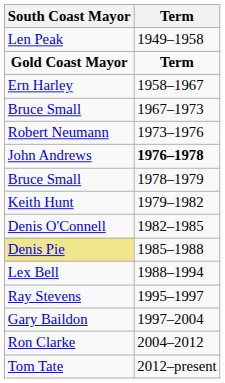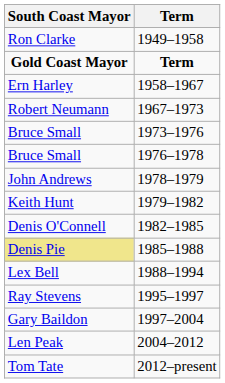(35, 39) Len Peak -> (42, 39) Ron Clarke
(44, 109) Bruce Small -> (58, 109) Robert Neumann
(58, 132) Robert Neumann -> (44, 132) Bruce Small
(50, 156) John Andrews -> (44, 156) Bruce Small
(170, 156) bold -> (170, 156) normal
(44, 179) Bruce Small -> (50, 179) John Andrews
(42, 343) Ron Clarke -> (35, 343) Len Peak
